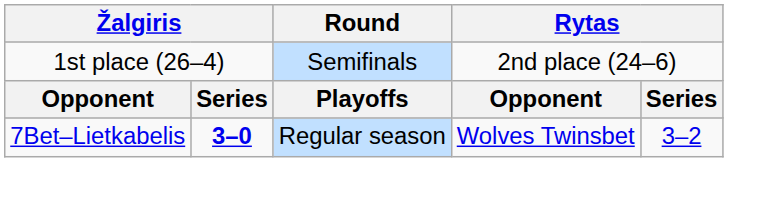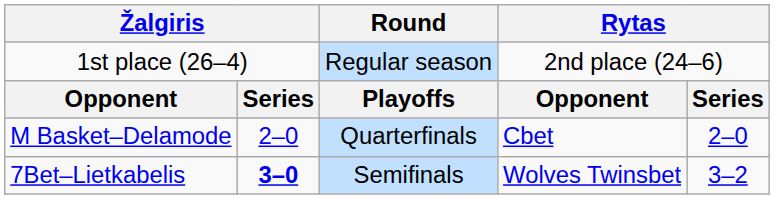(362, 61) Semifinals -> (409, 61) Regular season
+ row: (121, 136)
(362, 136) Regular season -> (409, 174) Semifinals
